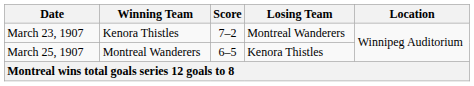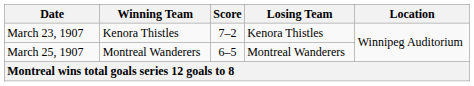(296, 33) Montreal Wanderers -> (285, 33) Kenora Thistles
(285, 52) Kenora Thistles -> (296, 52) Montreal Wanderers
